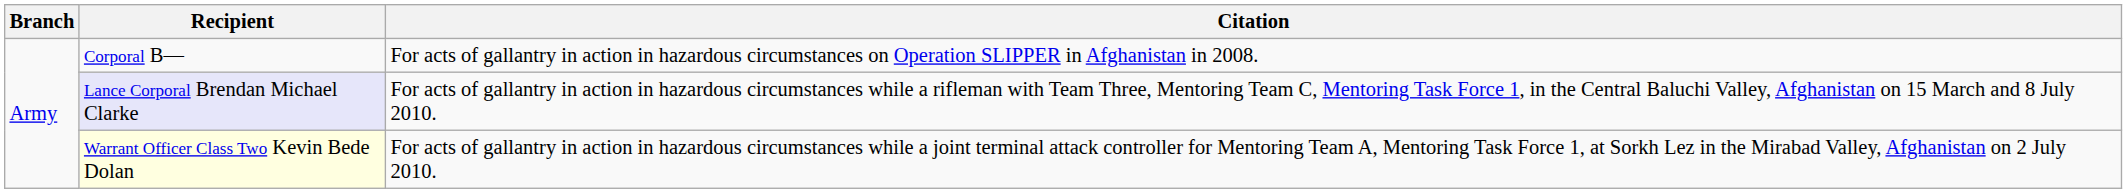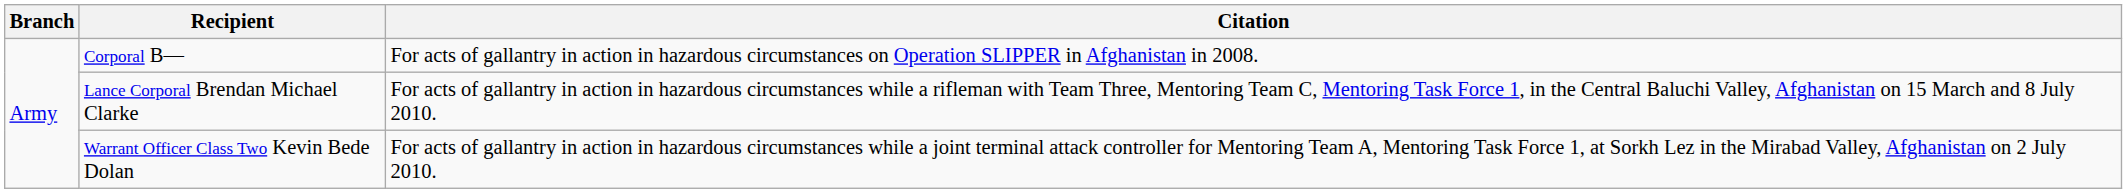(211, 101) lavender background -> (211, 101) no background
(227, 159) lightyellow background -> (227, 159) no background
